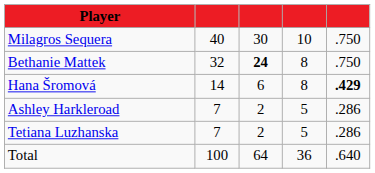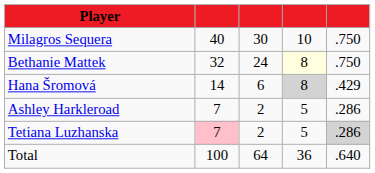(261, 62) bold -> (261, 62) normal
(304, 62) no background -> (304, 62) lightyellow background
(304, 86) no background -> (304, 86) lightgrey background
(348, 86) bold -> (348, 86) normal
(217, 132) no background -> (217, 132) pink background
(348, 132) no background -> (348, 132) lightgrey background
